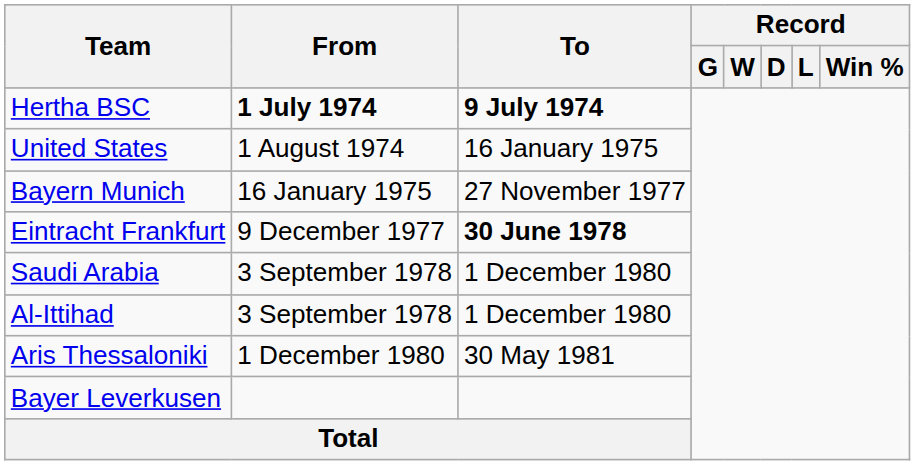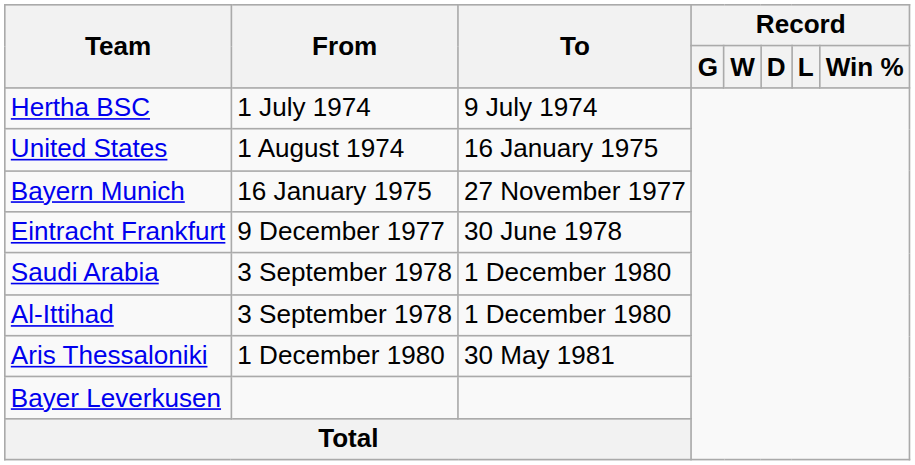(307, 107) bold -> (304, 107) normal
(534, 107) bold -> (531, 107) normal
(545, 231) bold -> (543, 231) normal
